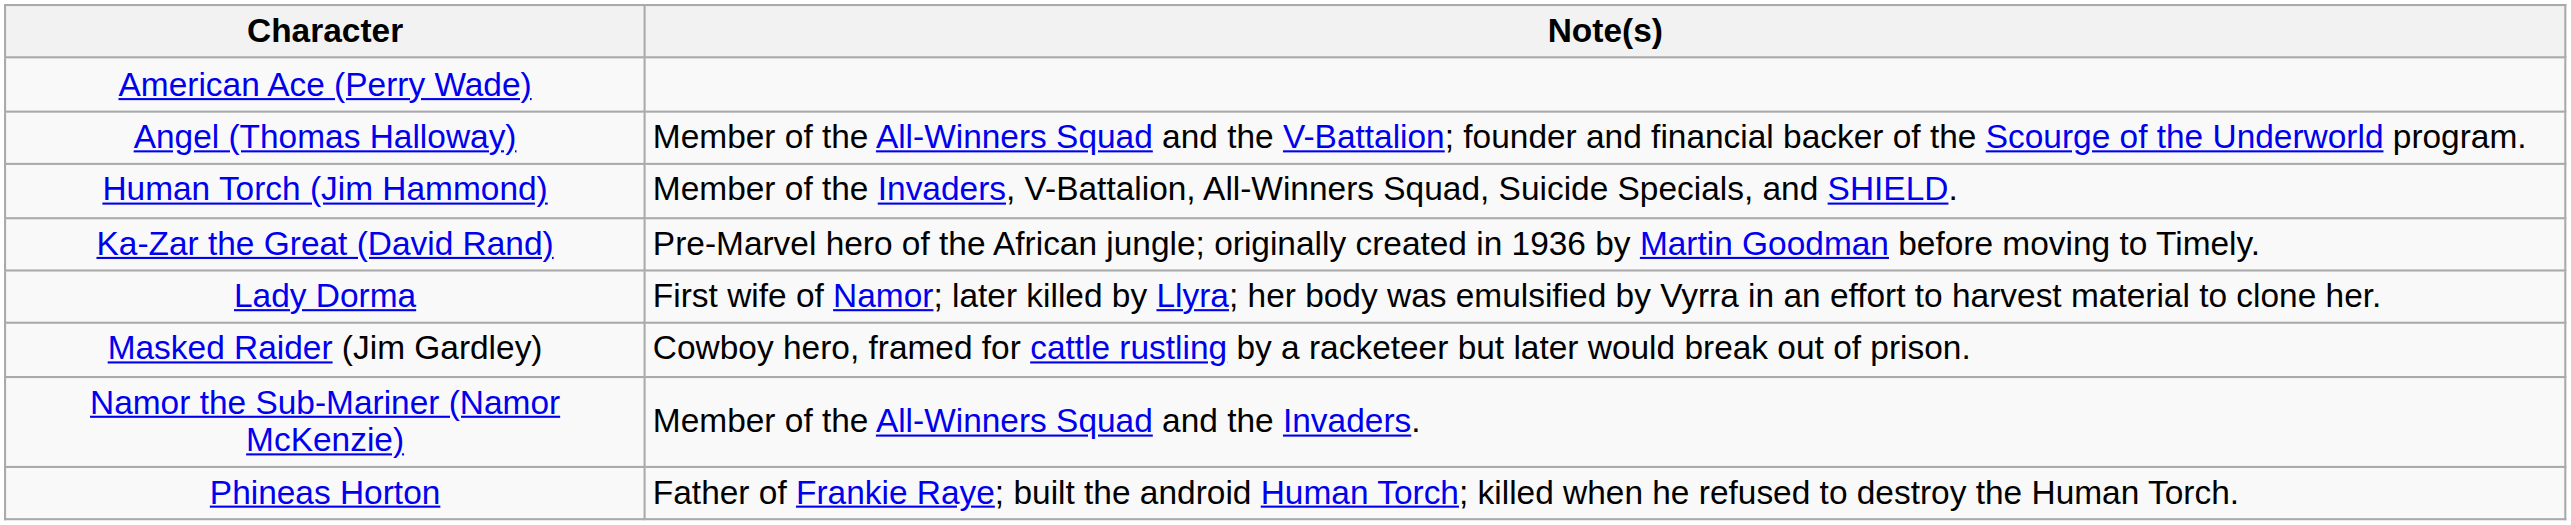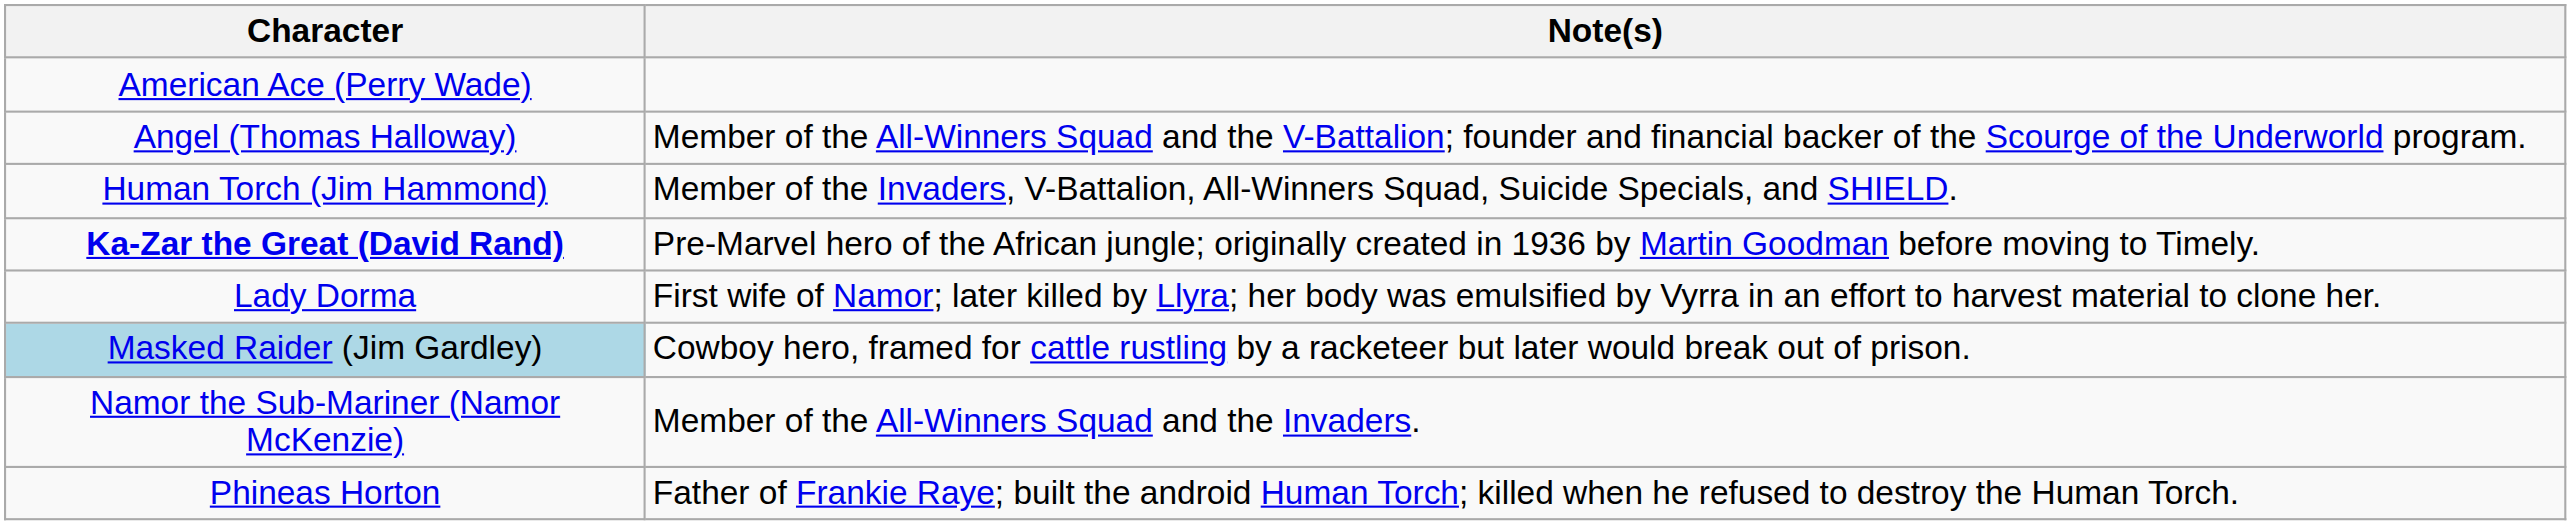(325, 243) normal -> (325, 243) bold
(325, 349) no background -> (325, 349) lightblue background
